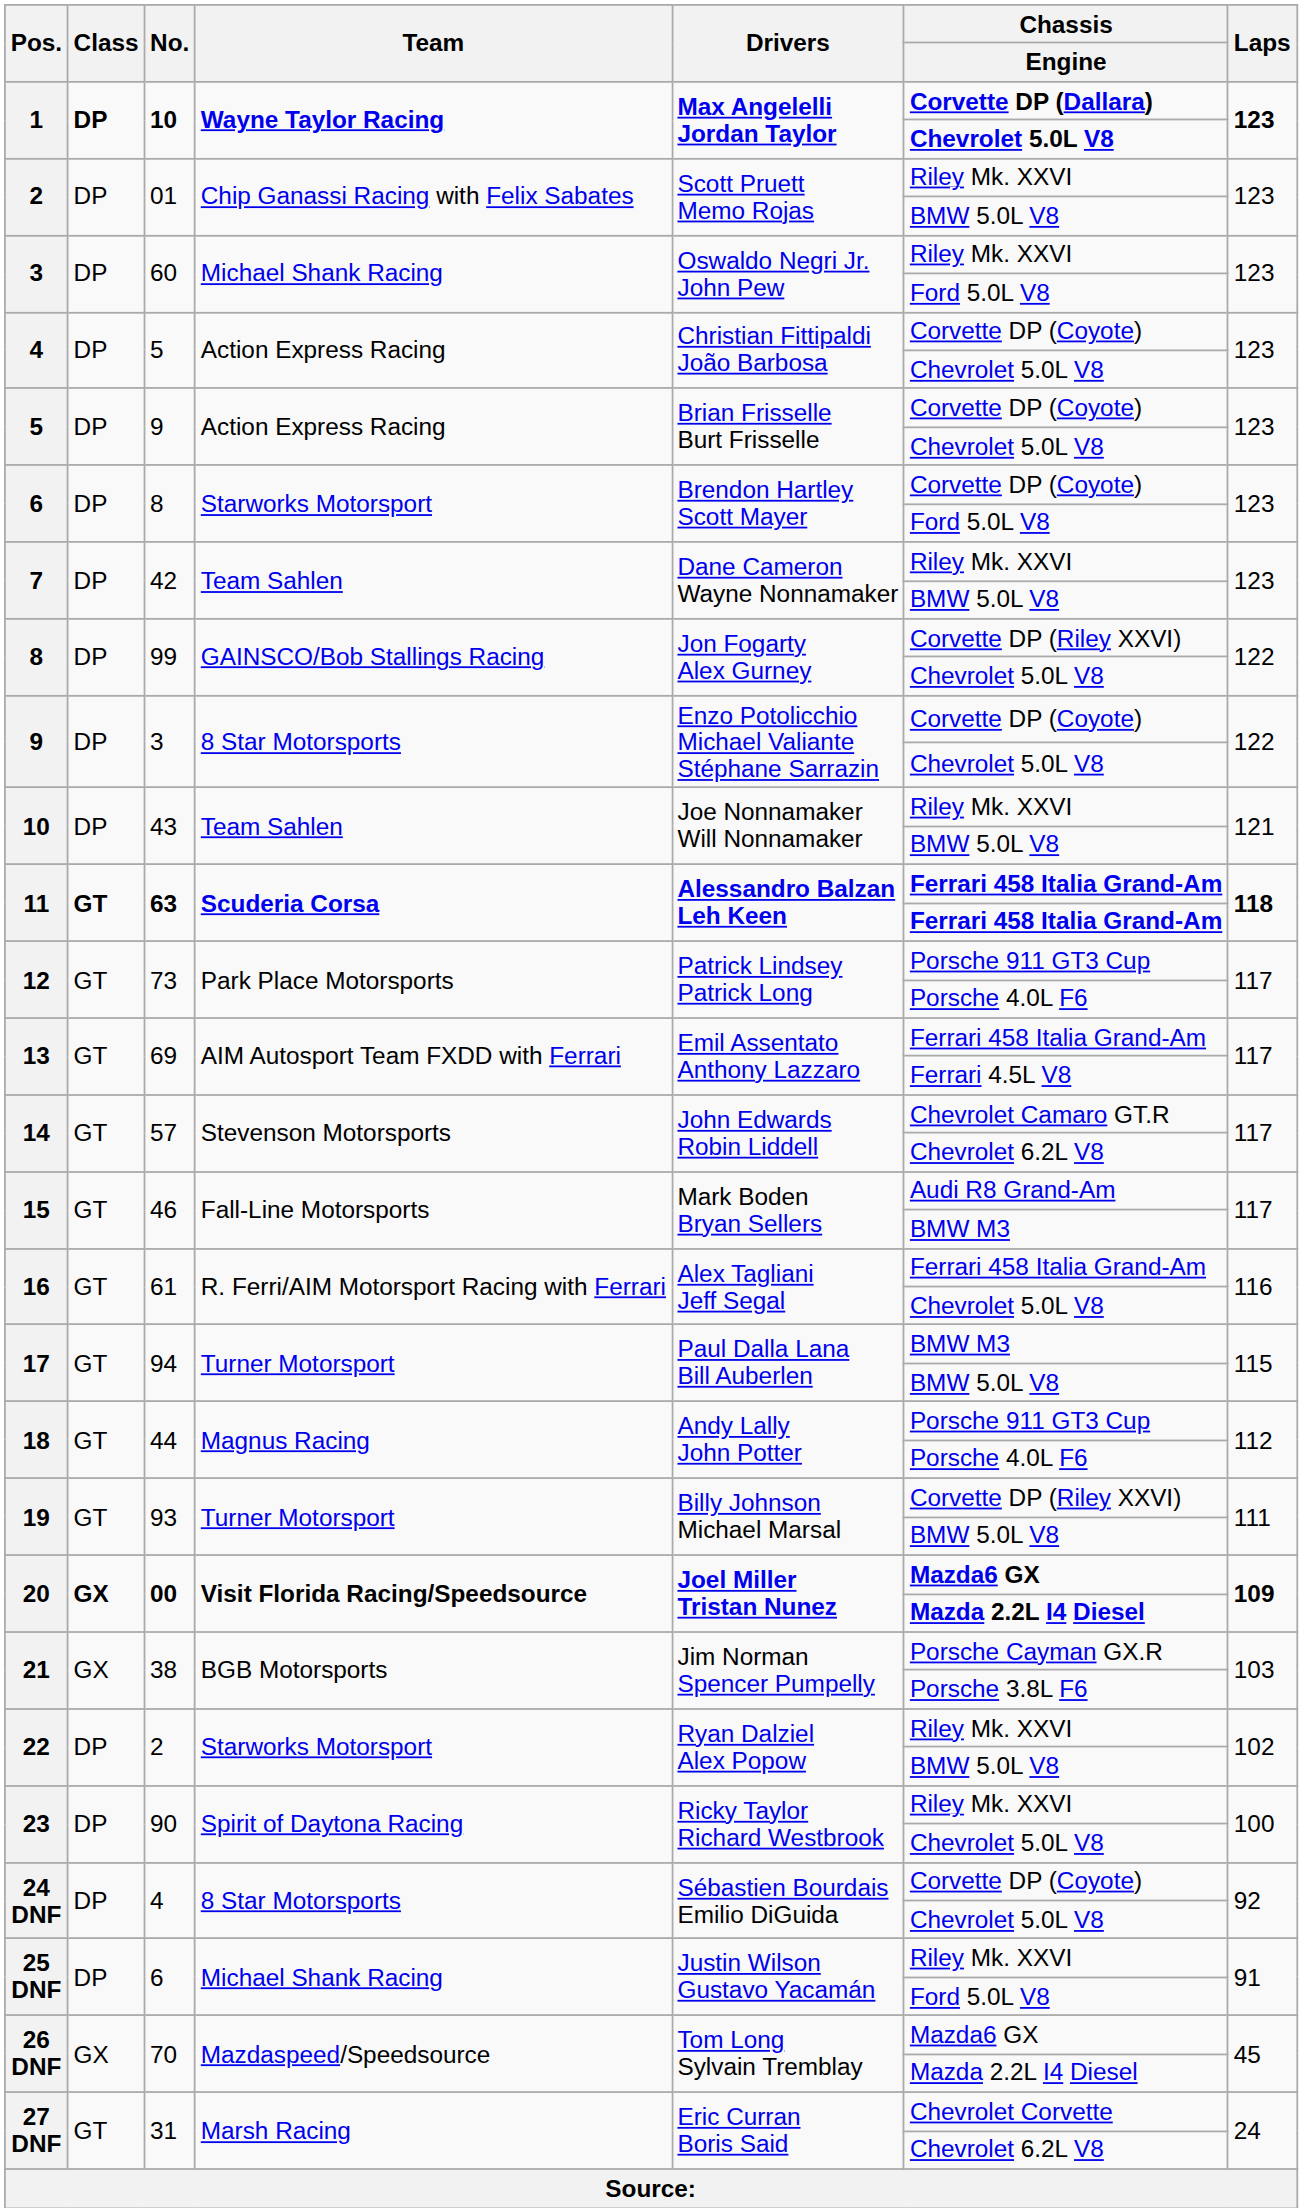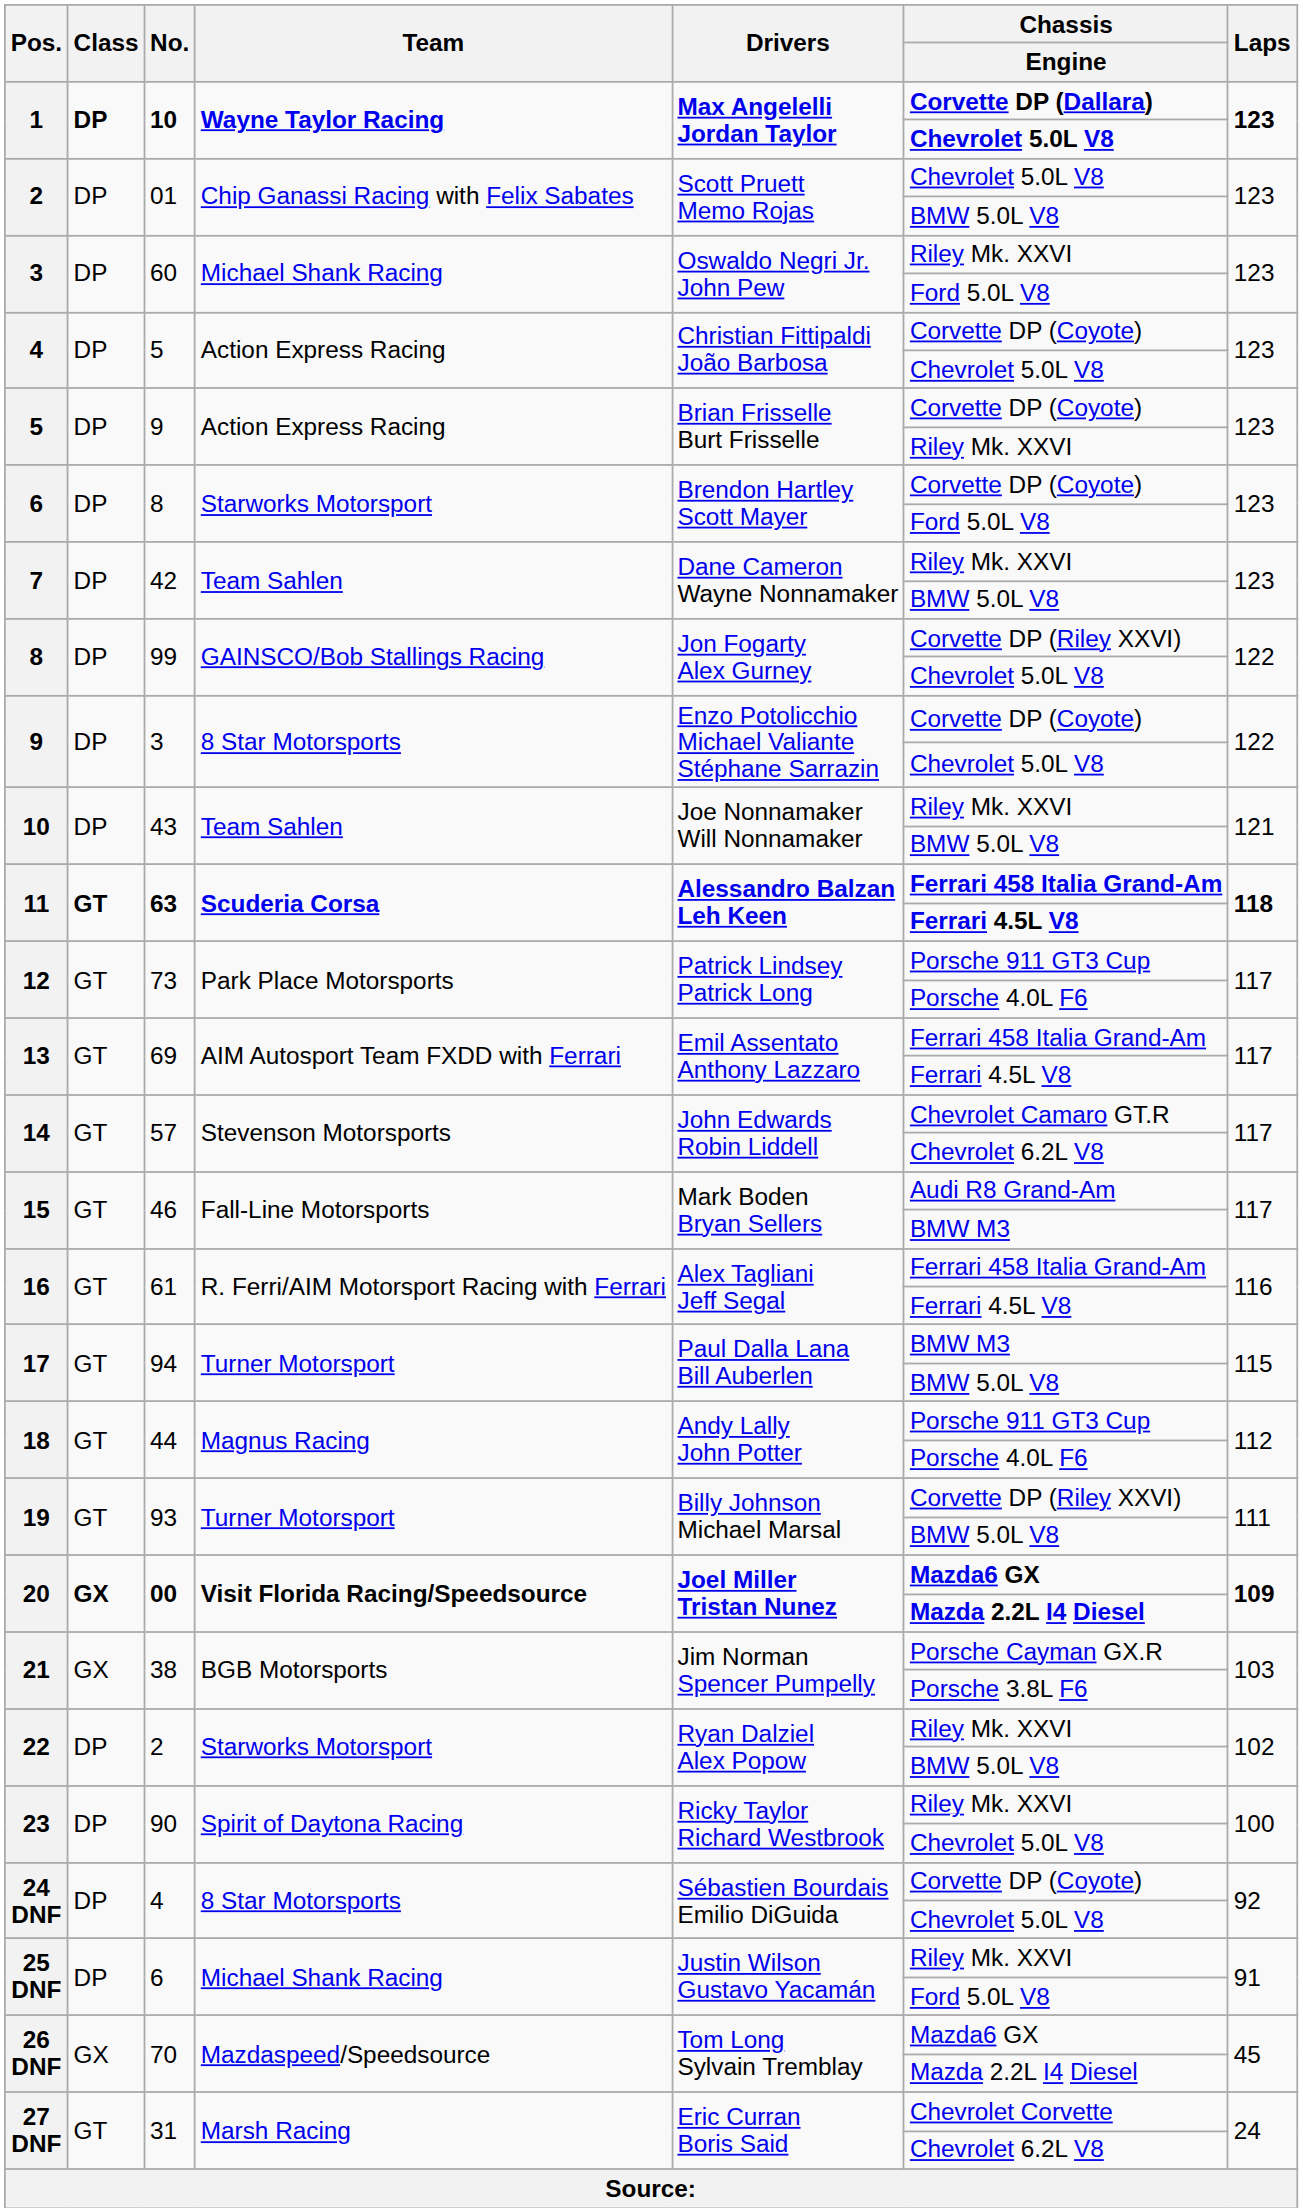(991, 177) Riley Mk. XXVI -> (1007, 177) Chevrolet 5.0L V8
(1007, 446) Chevrolet 5.0L V8 -> (991, 446) Riley Mk. XXVI
(1066, 922) Ferrari 458 Italia Grand-Am -> (994, 922) Ferrari 4.5L V8
(1007, 1305) Chevrolet 5.0L V8 -> (991, 1305) Ferrari 4.5L V8
